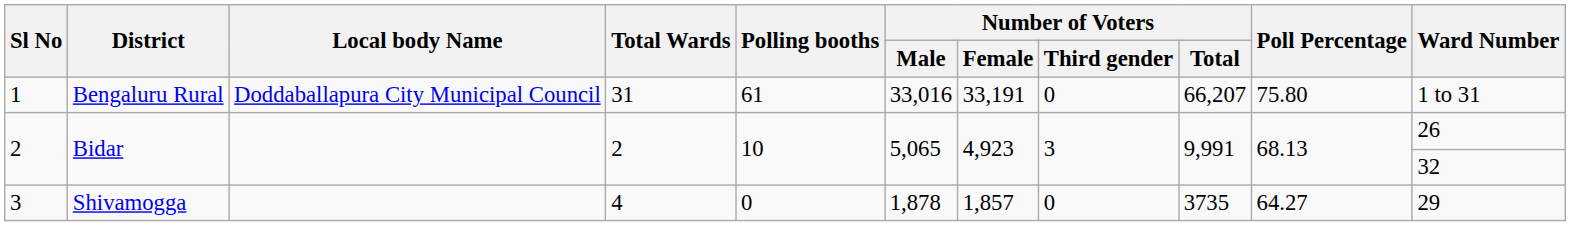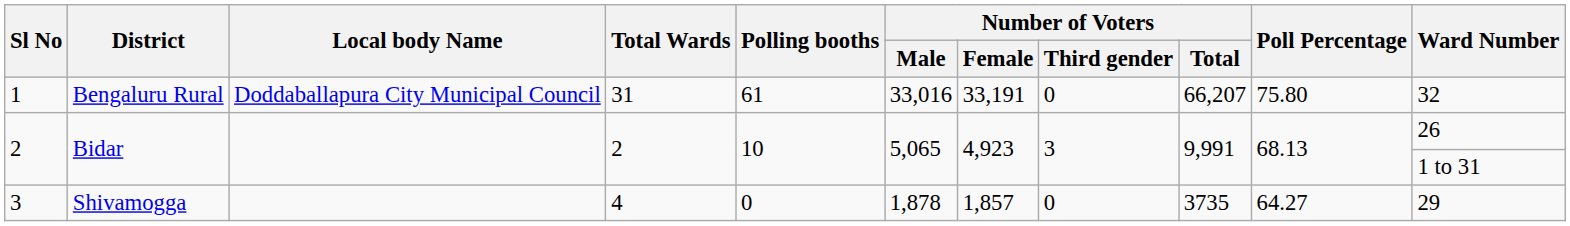(1449, 94) 1 to 31 -> (1429, 94) 32
(1429, 166) 32 -> (1449, 166) 1 to 31
